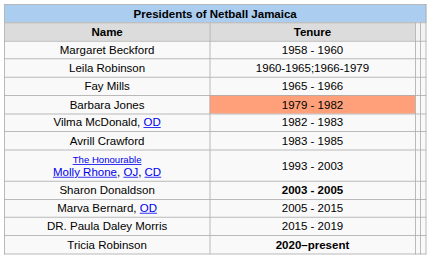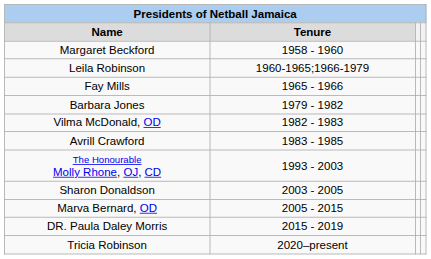(312, 105) lightsalmon background -> (312, 105) no background
(312, 190) bold -> (312, 190) normal
(312, 245) bold -> (312, 245) normal
